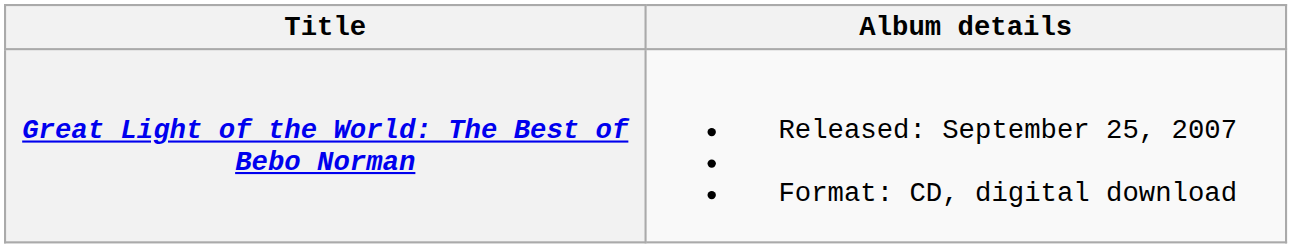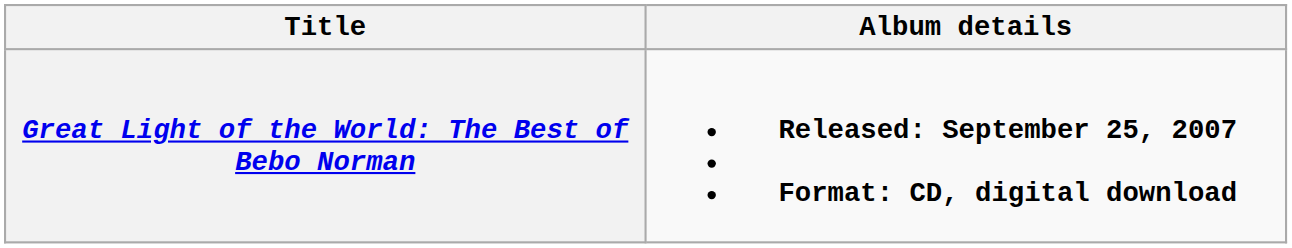(966, 162) normal -> (966, 162) bold
